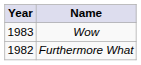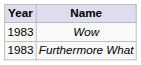(20, 50) 1982 -> (20, 50) 1983
